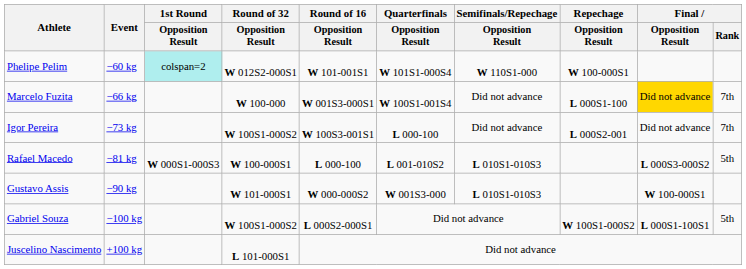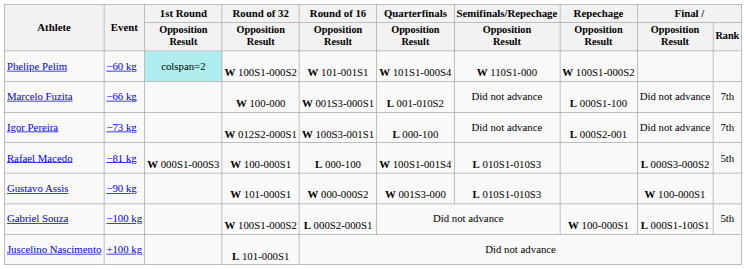(261, 73) W 012S2-000S1 -> (261, 73) W 100S1-000S2
(598, 73) W 100-000S1 -> (598, 73) W 100S1-000S2
(415, 103) W 100S1-001S4 -> (415, 103) L 001-010S2
(675, 97) gold background -> (675, 97) no background
(261, 134) W 100S1-000S2 -> (261, 134) W 012S2-000S1
(415, 164) L 001-010S2 -> (415, 164) W 100S1-001S4
(598, 226) W 100S1-000S2 -> (598, 226) W 100-000S1
